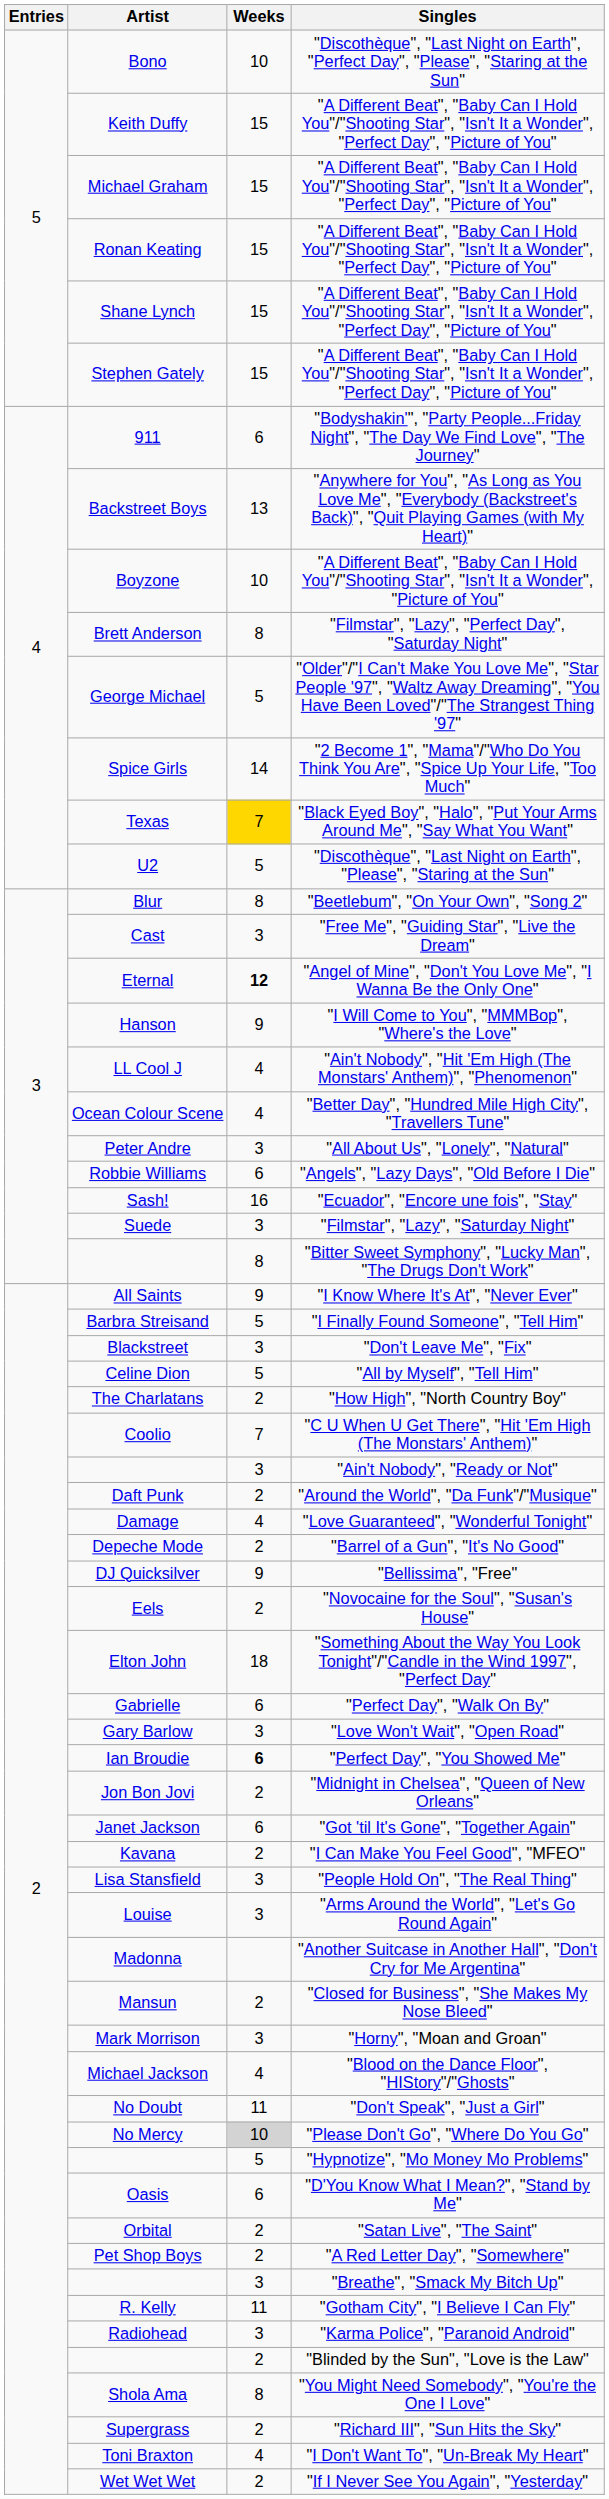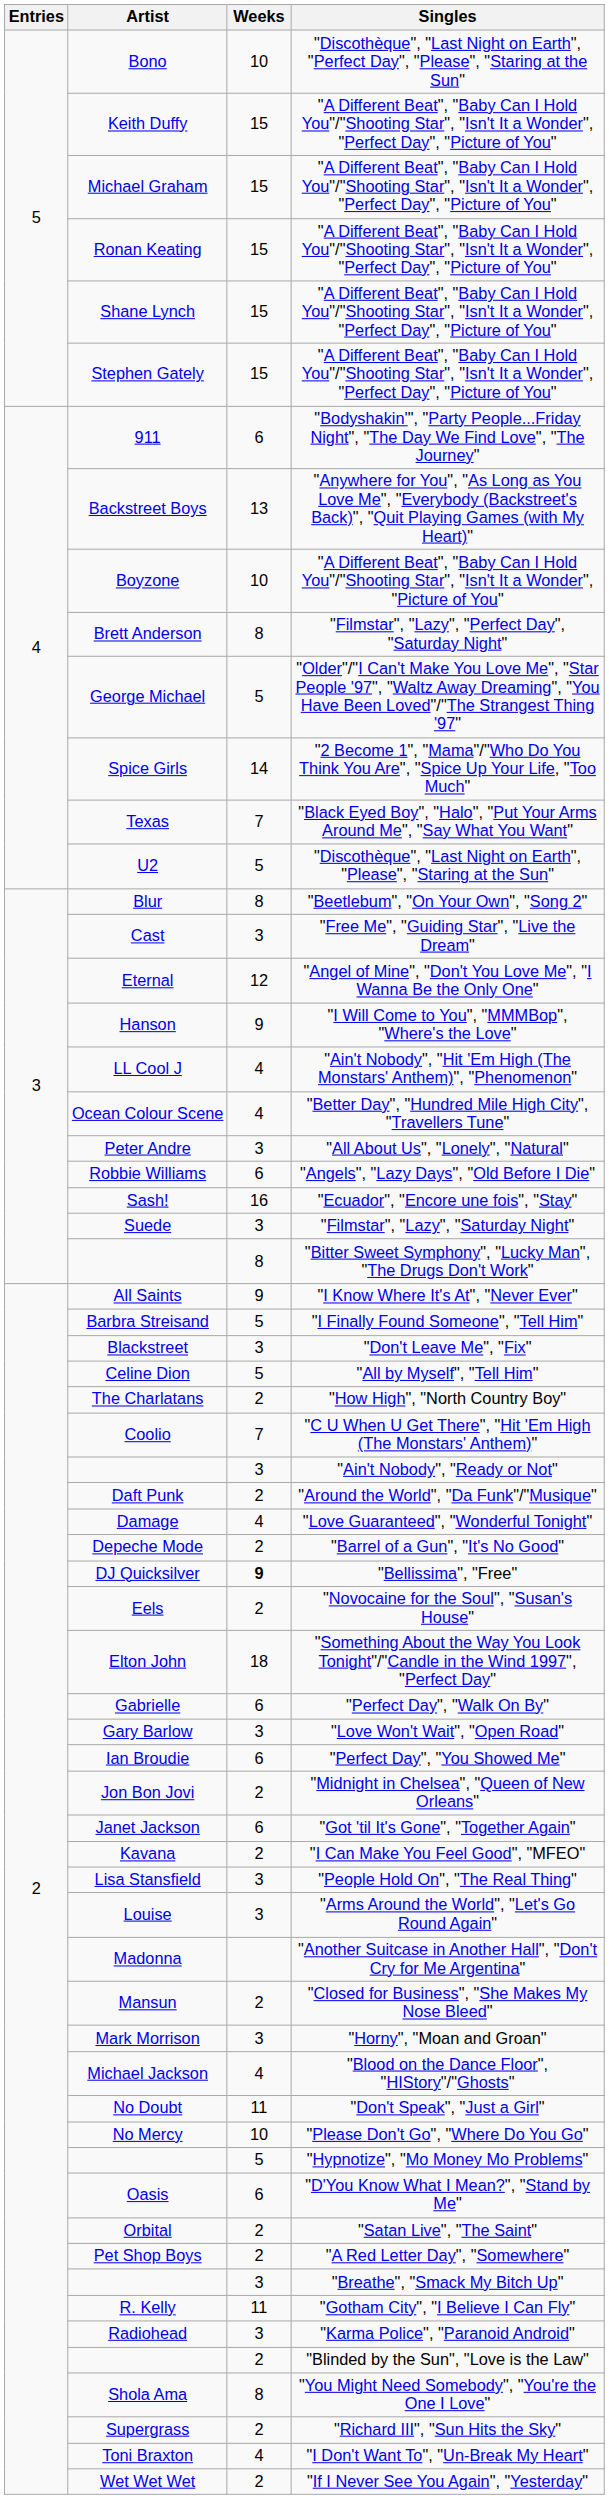(259, 822) gold background -> (259, 822) no background
(259, 980) bold -> (259, 980) normal
(259, 1573) normal -> (259, 1573) bold
(259, 1757) bold -> (259, 1757) normal
(259, 2134) lightgrey background -> (259, 2134) no background
